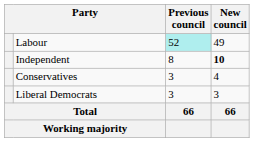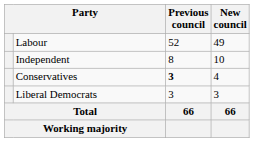(174, 42) paleturquoise background -> (174, 42) no background
(219, 59) bold -> (219, 59) normal
(171, 77) normal -> (171, 77) bold
